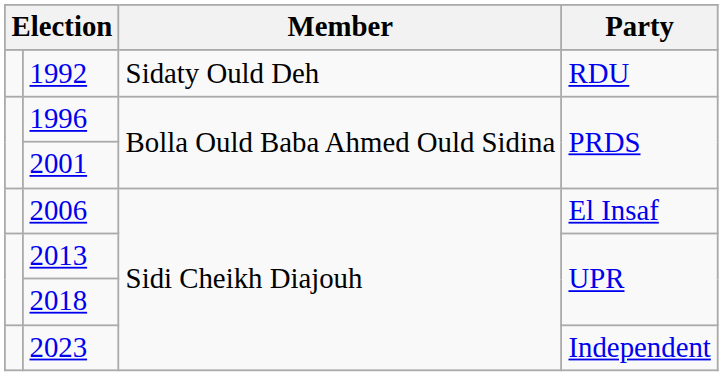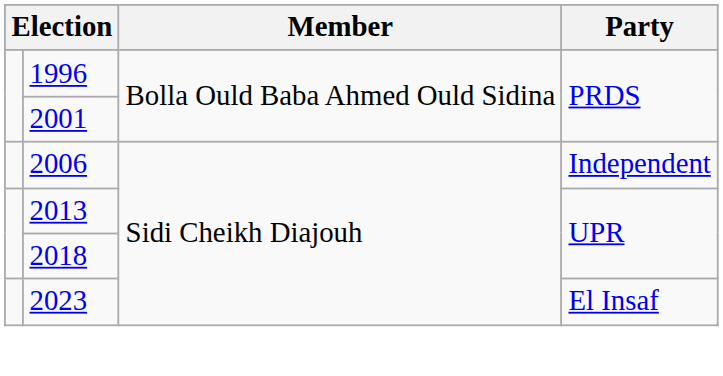- row: (58, 73)
(614, 210) El Insaf -> (640, 164) Independent
(640, 347) Independent -> (614, 301) El Insaf
